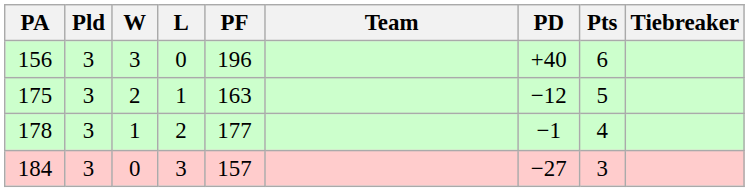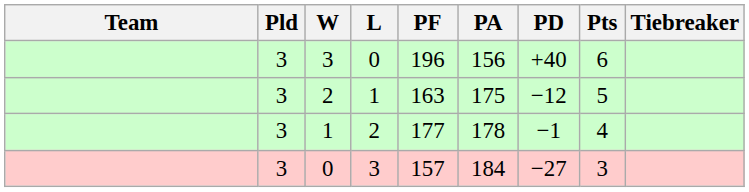columns swapped: (392, 22) <-> (35, 22)
